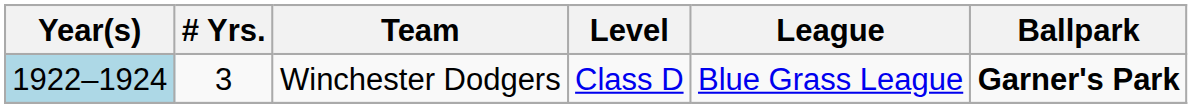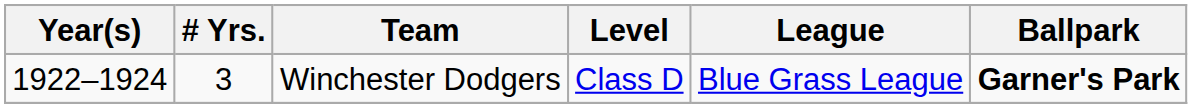(90, 79) lightblue background -> (90, 79) no background
